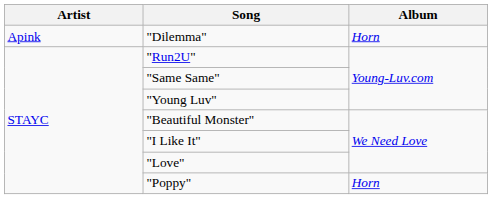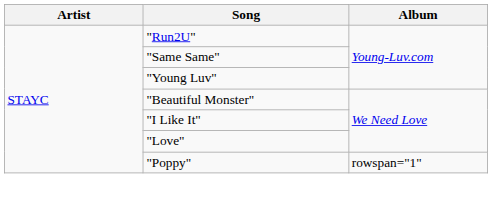- row: (177, 36)
(366, 183) Horn -> (387, 162) rowspan="1"
